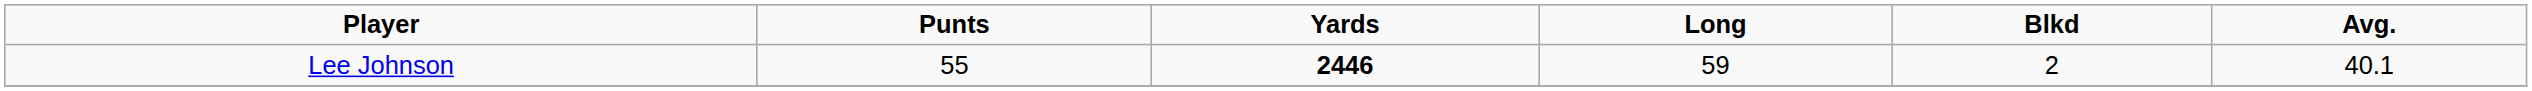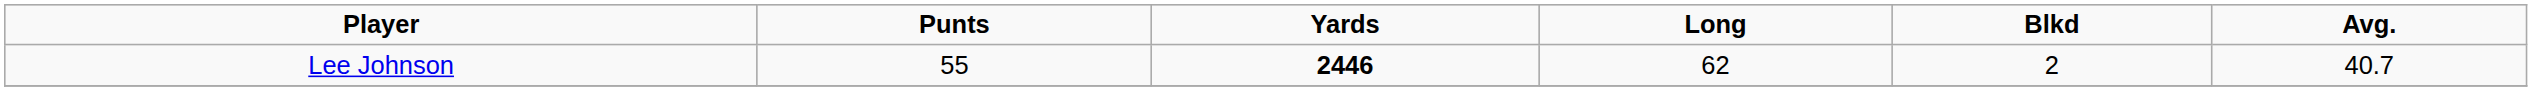(1715, 65) 59 -> (1715, 65) 62
(2369, 65) 40.1 -> (2369, 65) 40.7
